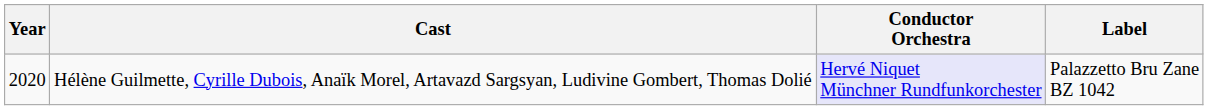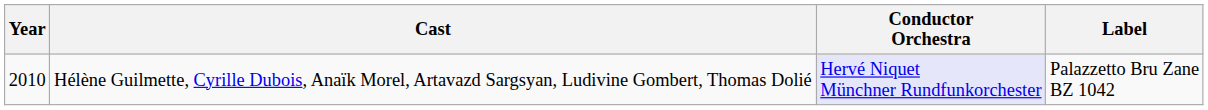(27, 79) 2020 -> (27, 79) 2010
